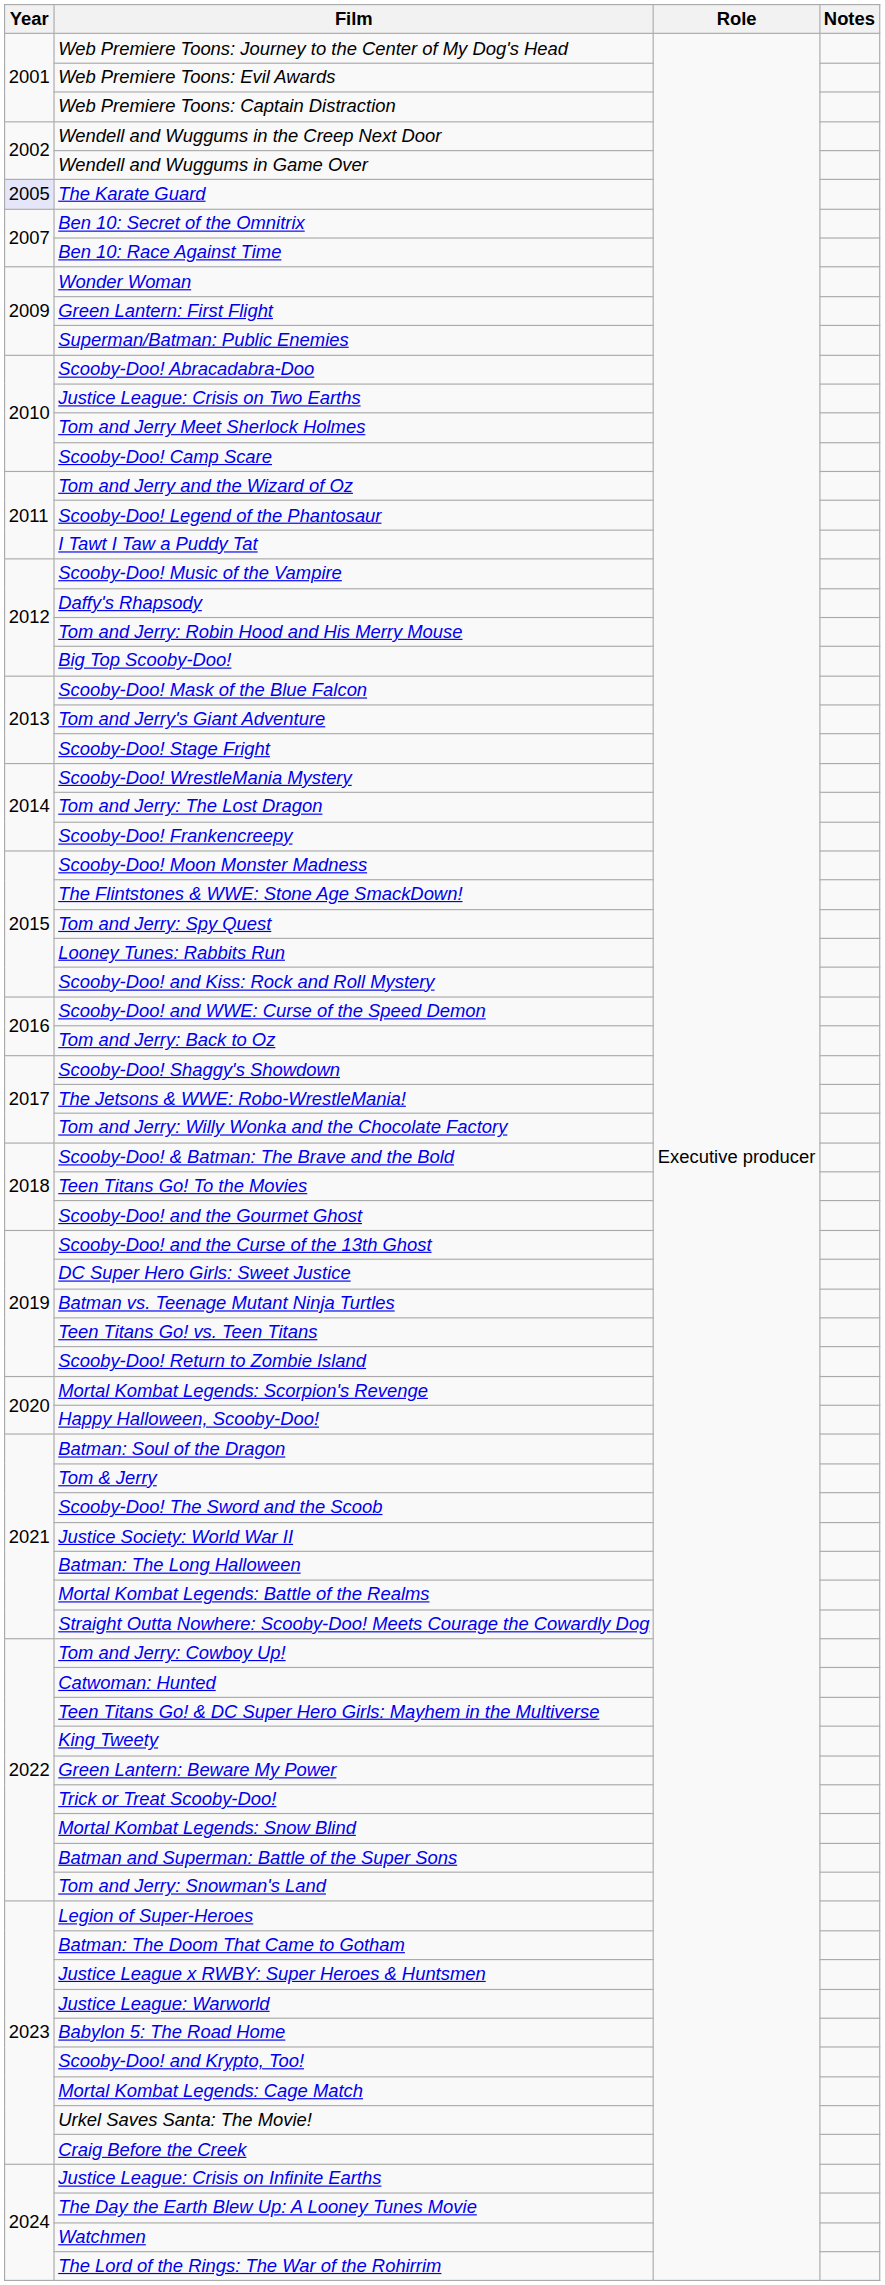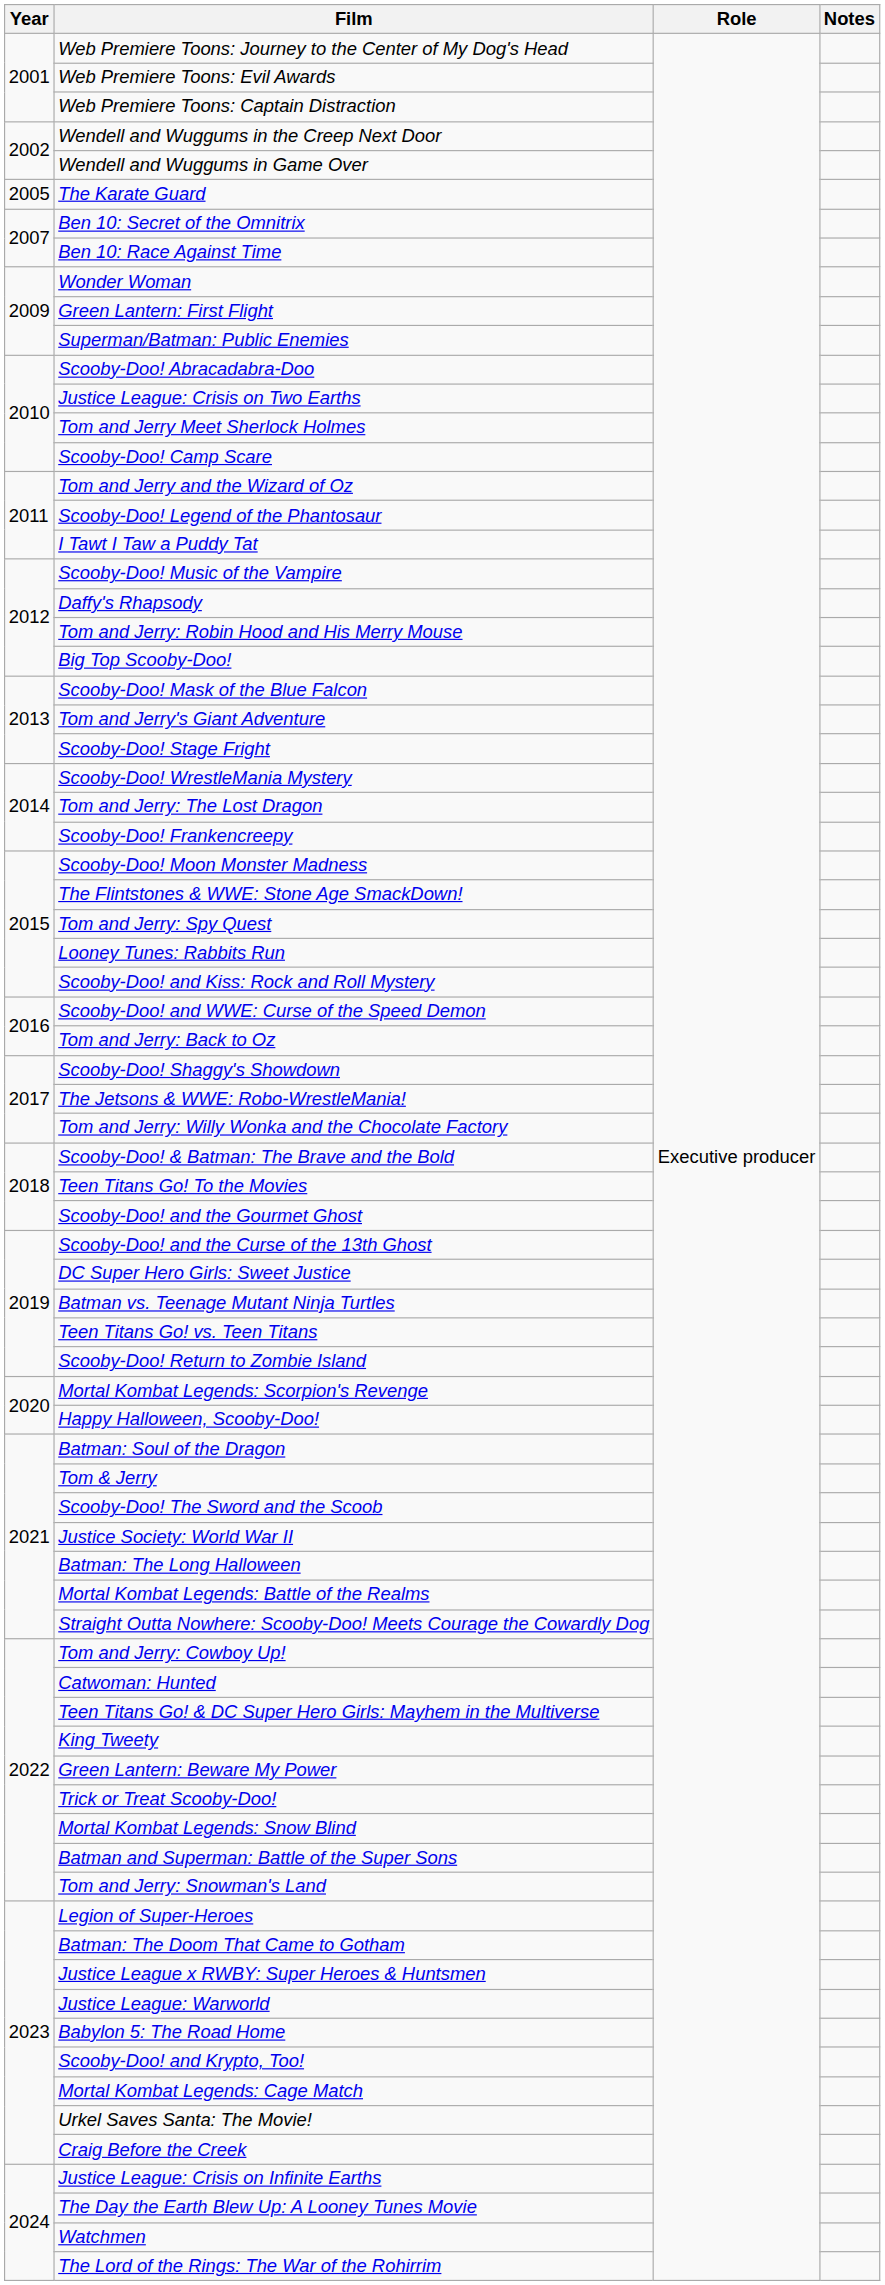(29, 194) lavender background -> (29, 194) no background
